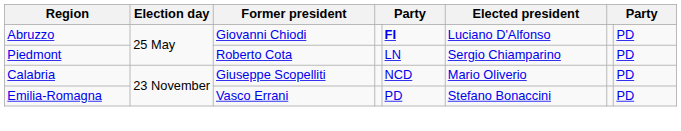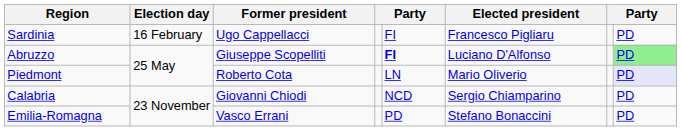+ row: (31, 34)
(261, 34) Giovanni Chiodi -> (271, 55) Giuseppe Scopelliti
(625, 34) no background -> (625, 55) lightgreen background
(504, 55) Sergio Chiamparino -> (487, 75) Mario Oliverio
(625, 55) no background -> (625, 75) lavender background
(271, 75) Giuseppe Scopelliti -> (261, 95) Giovanni Chiodi
(487, 75) Mario Oliverio -> (504, 95) Sergio Chiamparino
